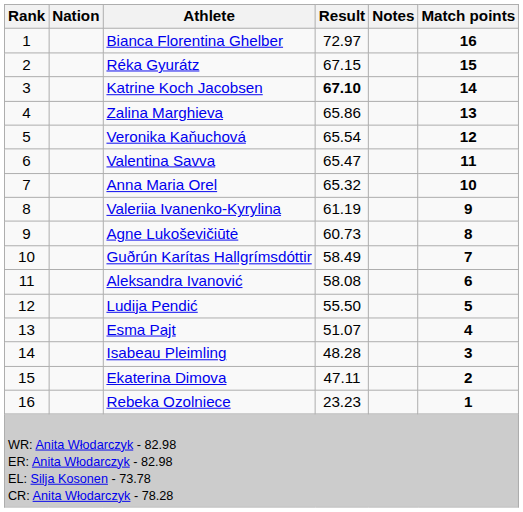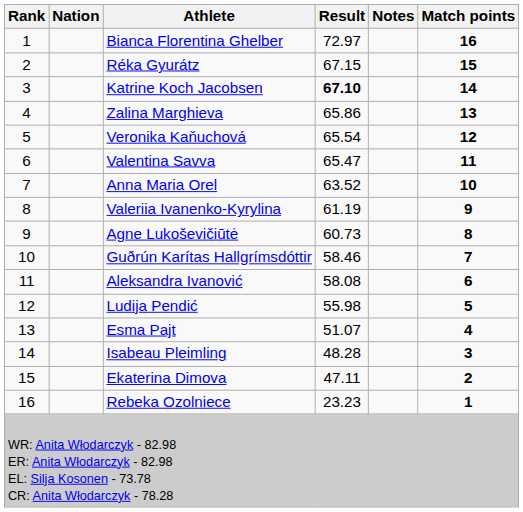(342, 185) 65.32 -> (342, 185) 63.52
(342, 257) 58.49 -> (342, 257) 58.46
(342, 305) 55.50 -> (342, 305) 55.98
